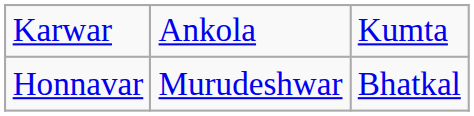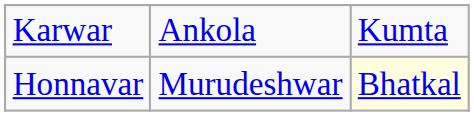(409, 83) no background -> (409, 83) lightyellow background
